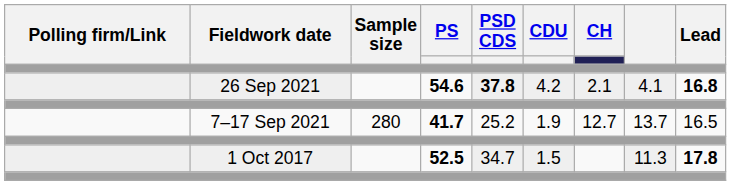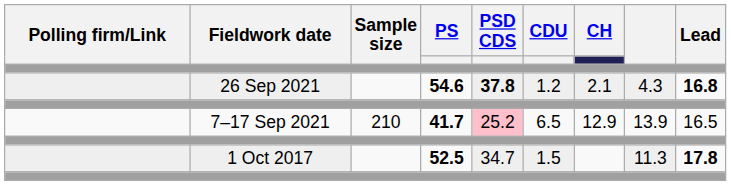(549, 87) 4.2 -> (549, 87) 1.2
(650, 87) 4.1 -> (650, 87) 4.3
(386, 123) 280 -> (386, 123) 210
(498, 123) no background -> (498, 123) pink background
(549, 123) 1.9 -> (549, 123) 6.5
(599, 123) 12.7 -> (599, 123) 12.9
(650, 123) 13.7 -> (650, 123) 13.9
